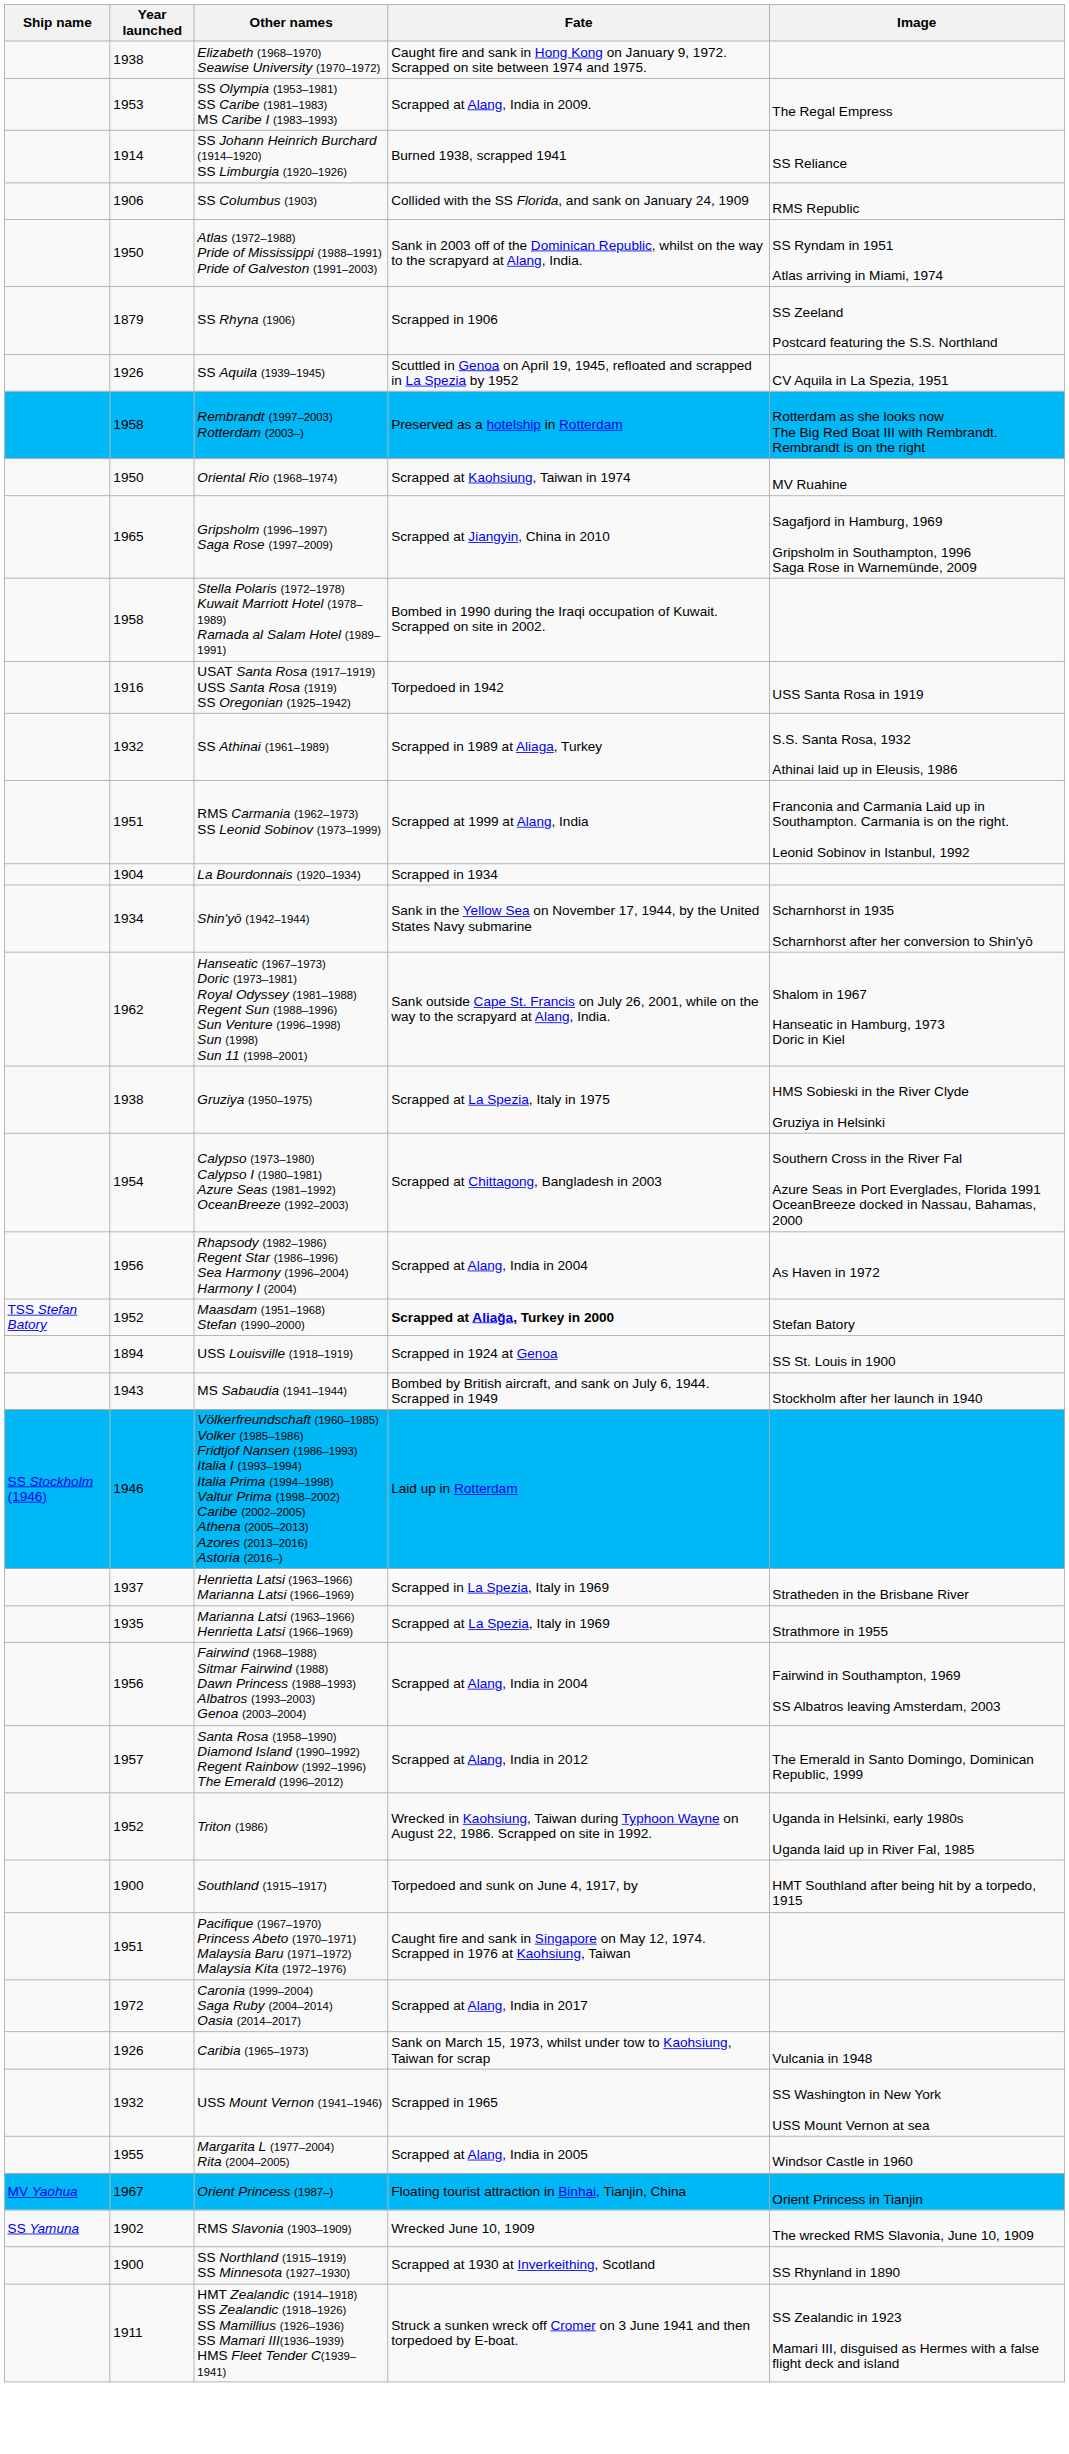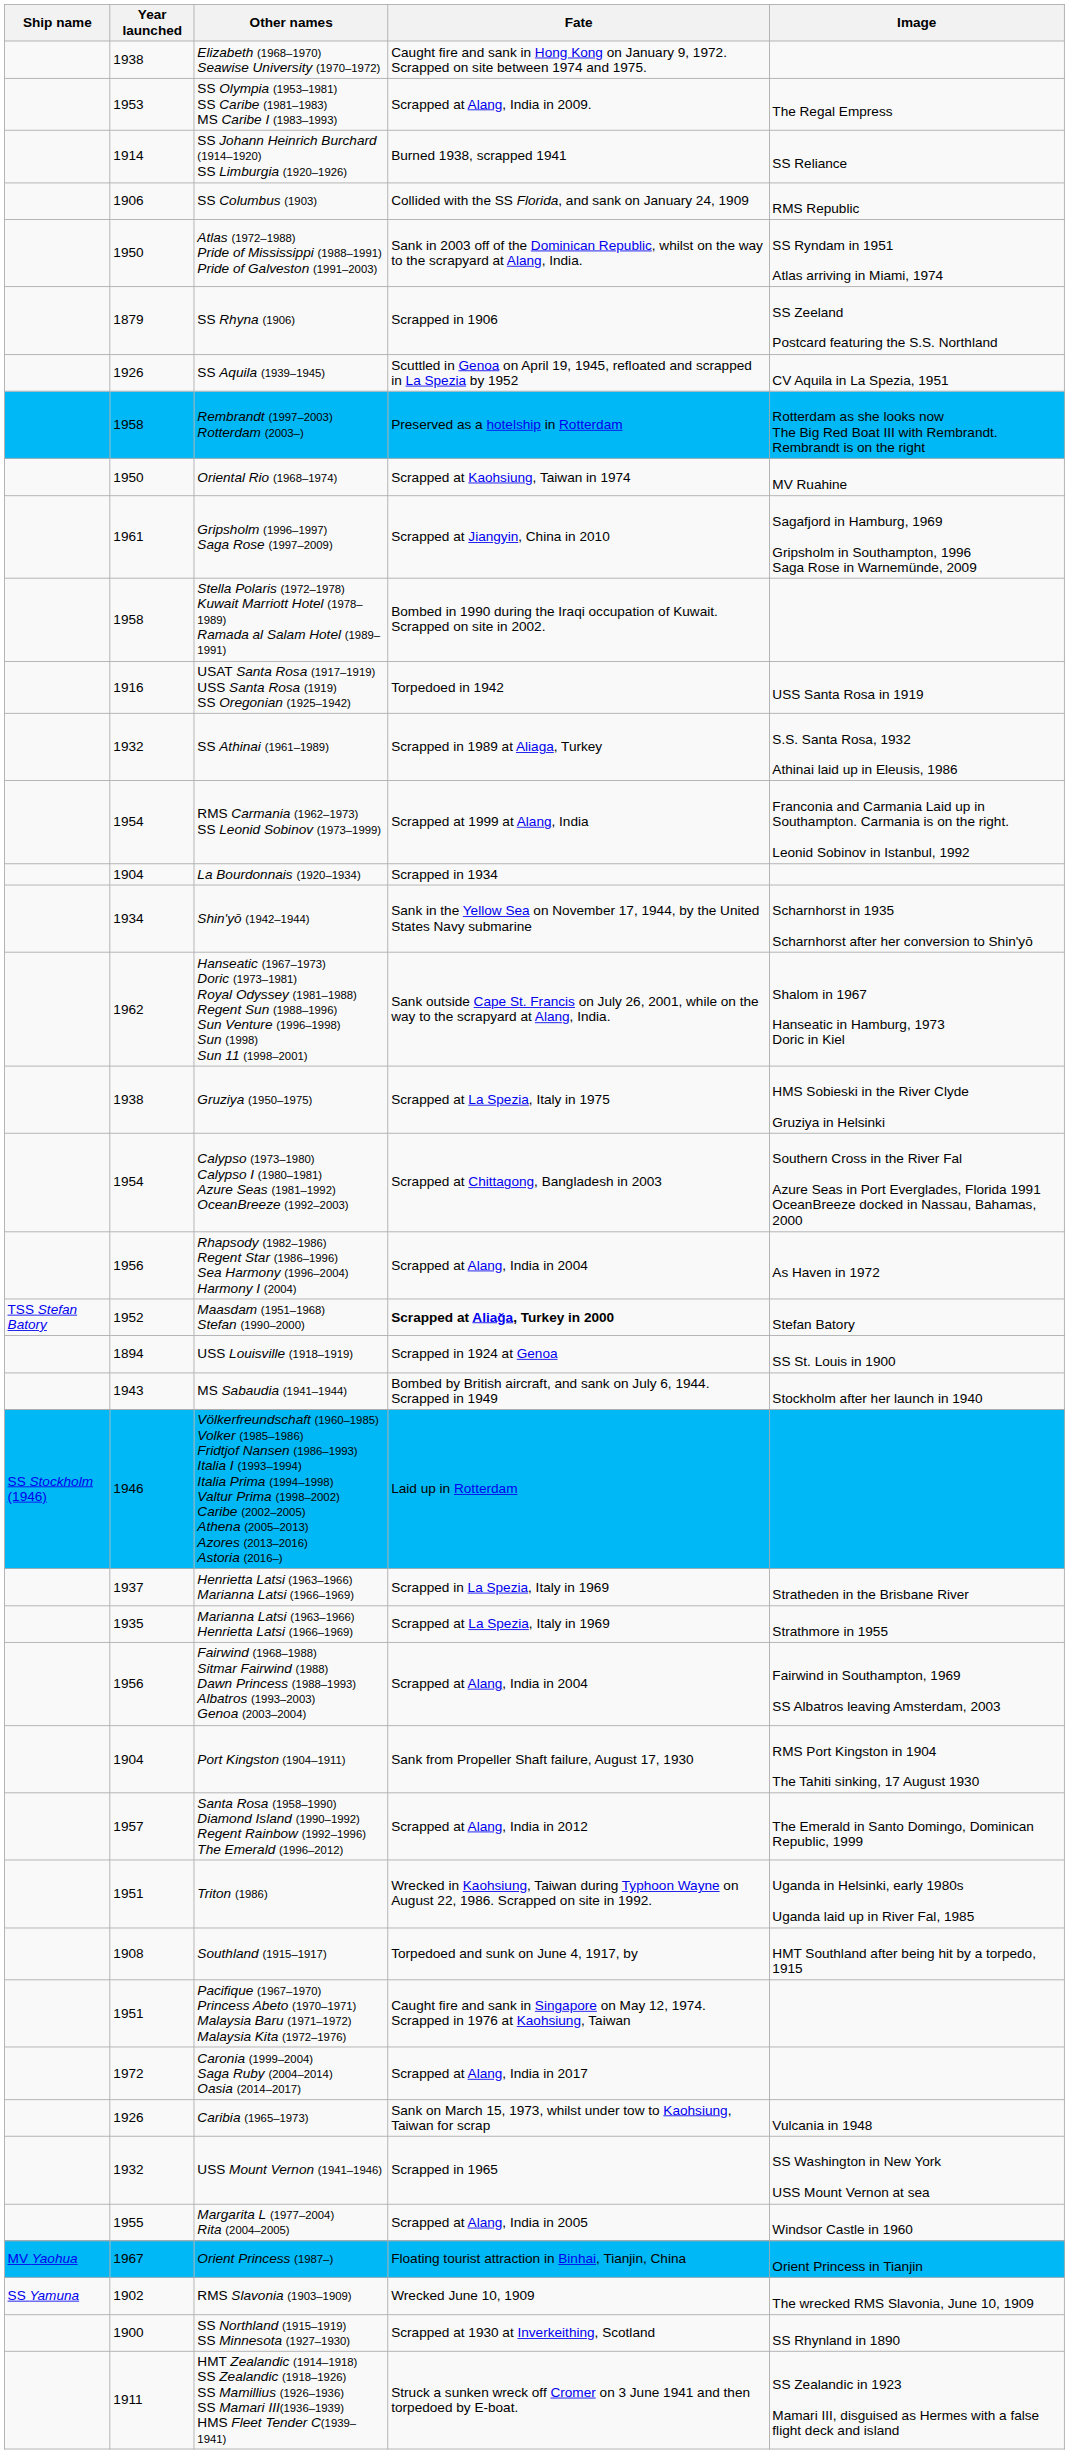(128, 536) 1965 -> (128, 536) 1961
(128, 822) 1951 -> (128, 822) 1954
+ row: (271, 1759)
(128, 1826) 1952 -> (128, 1893) 1951
(128, 1886) 1900 -> (128, 1953) 1908
